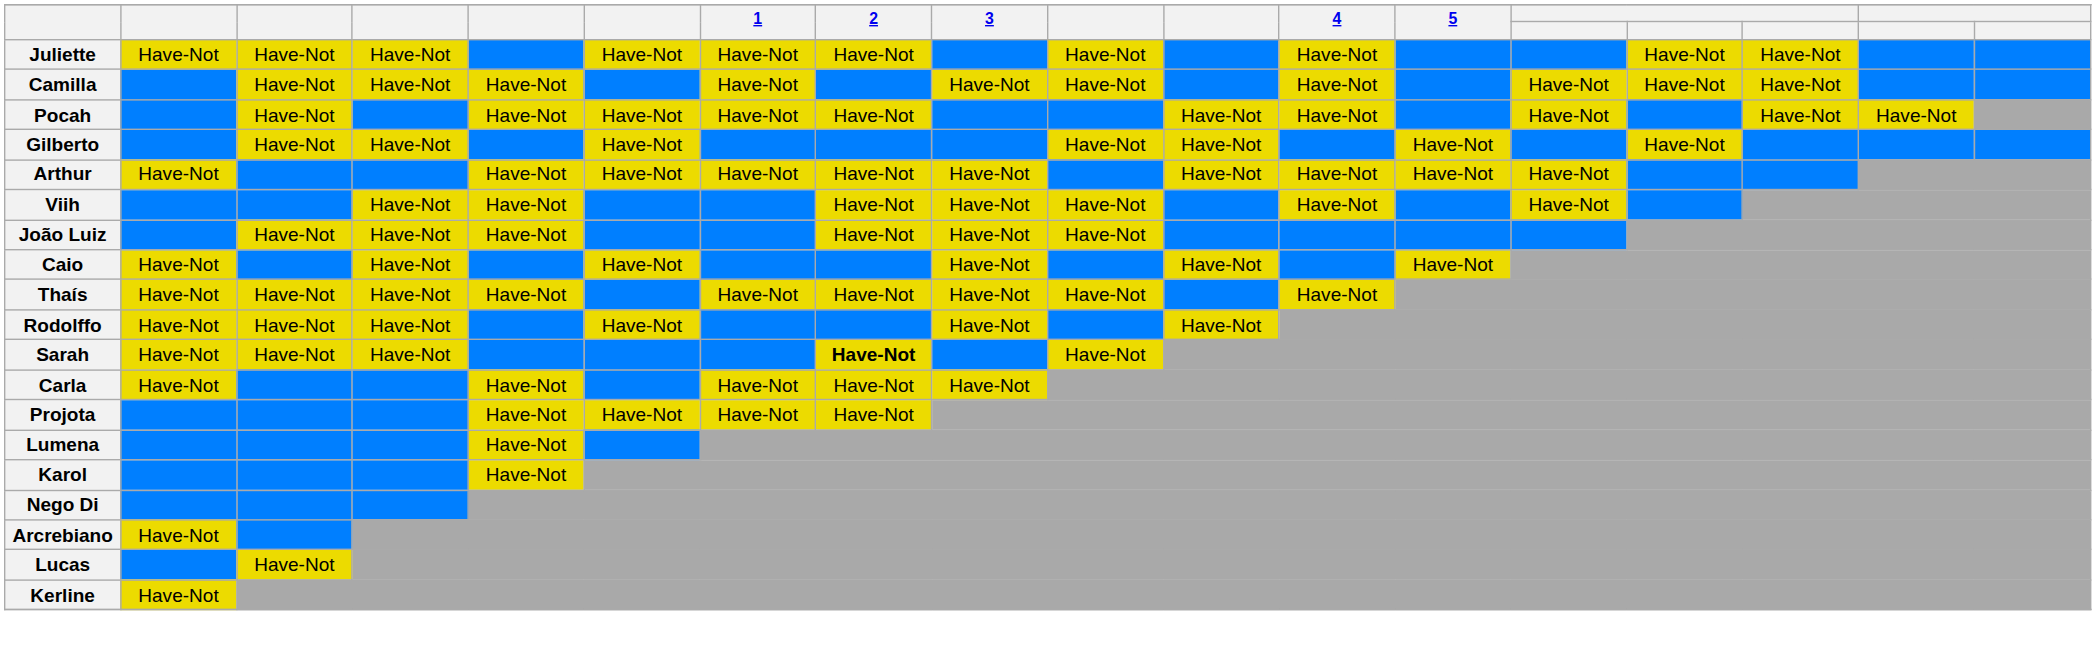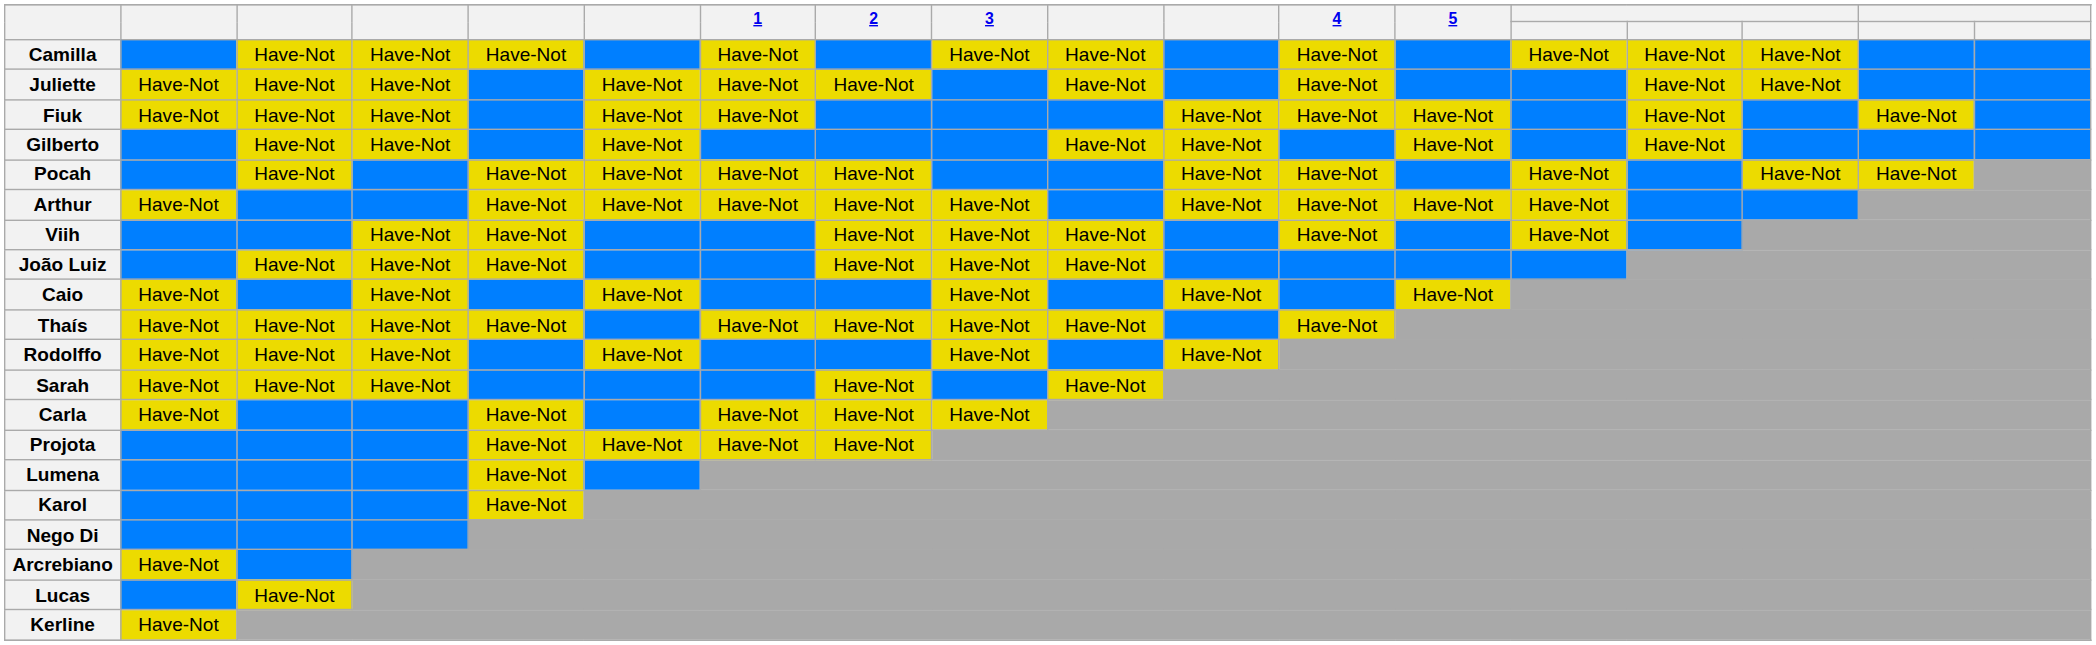rows swapped: (63, 54) <-> (63, 84)
+ row: (63, 114)
rows swapped: (63, 144) <-> (63, 114)
(874, 354) bold -> (874, 384) normal
